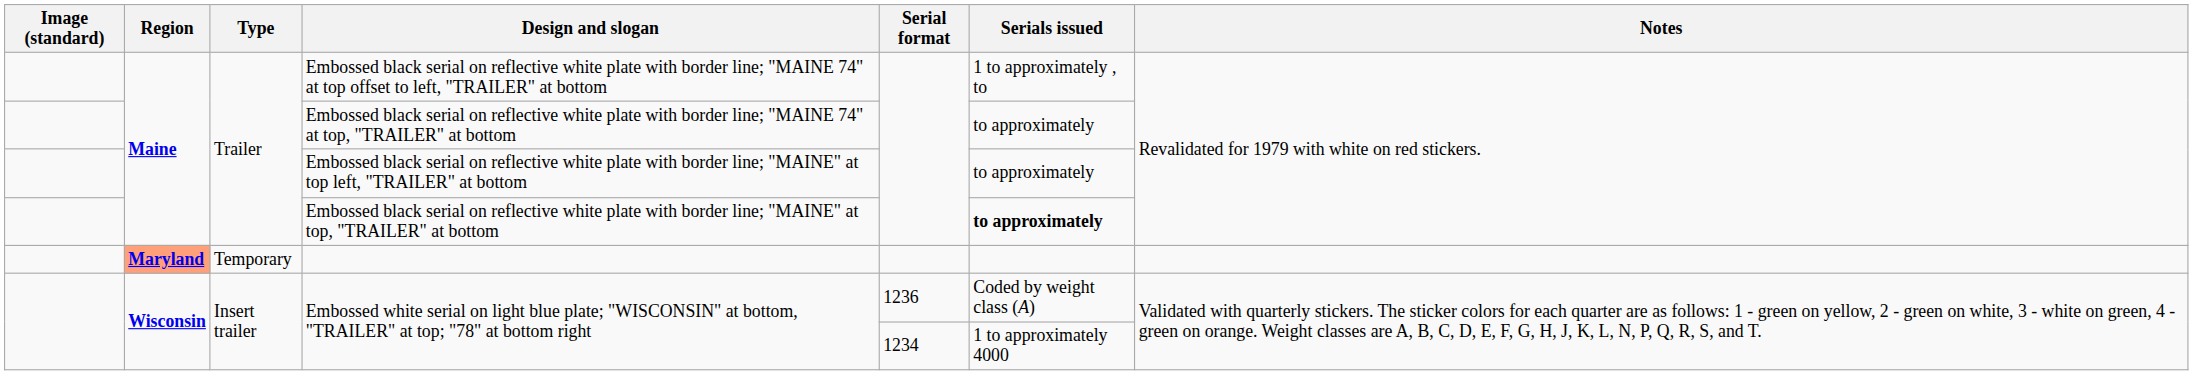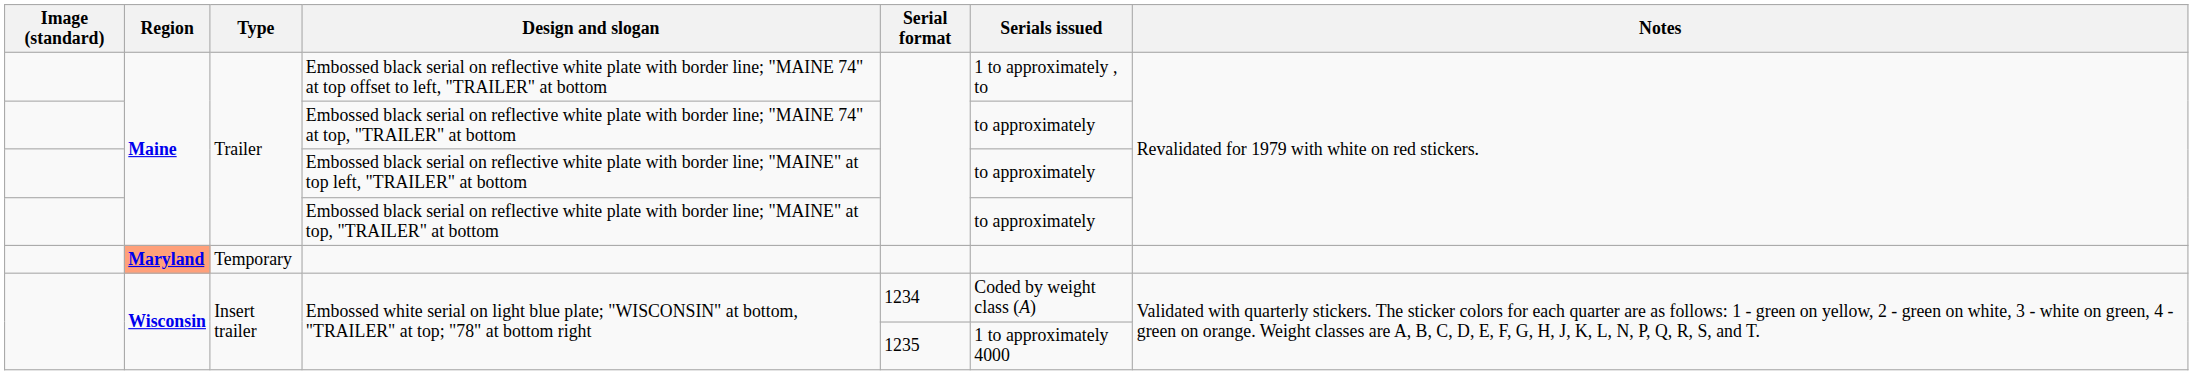(1038, 221) bold -> (1035, 221) normal
(901, 297) 1236 -> (902, 297) 1234
(901, 345) 1234 -> (902, 345) 1235
